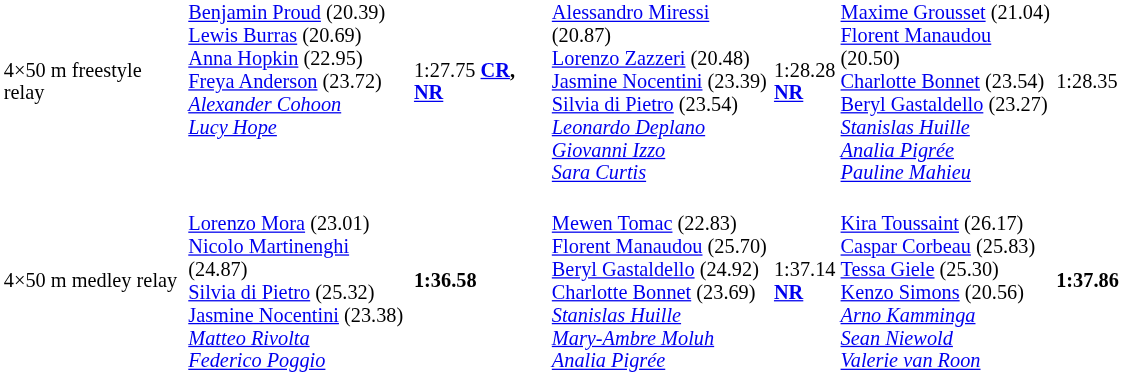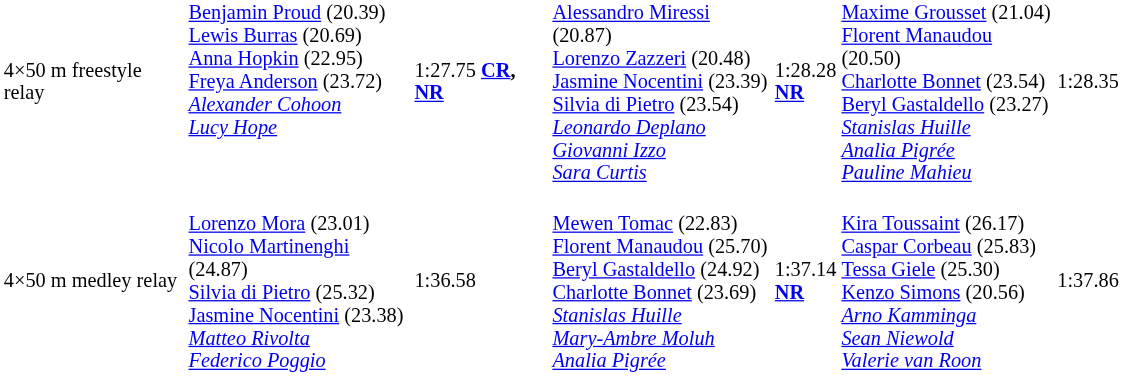(445, 280) bold -> (445, 280) normal
(1087, 280) bold -> (1088, 280) normal
